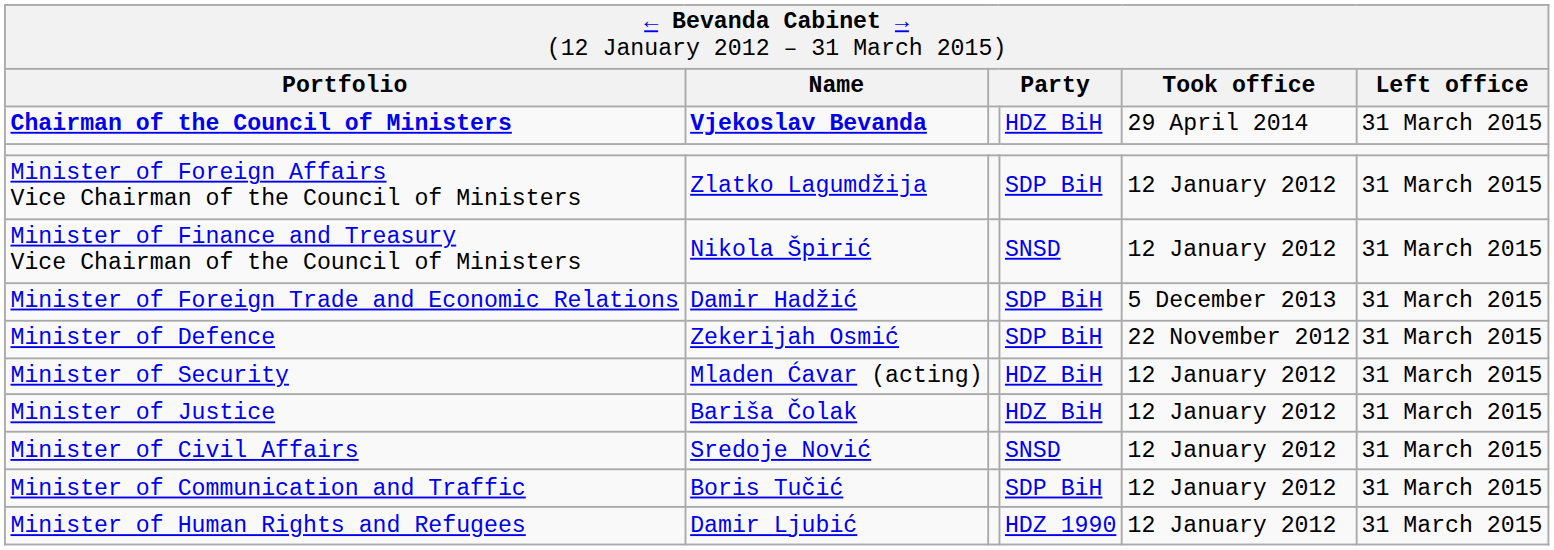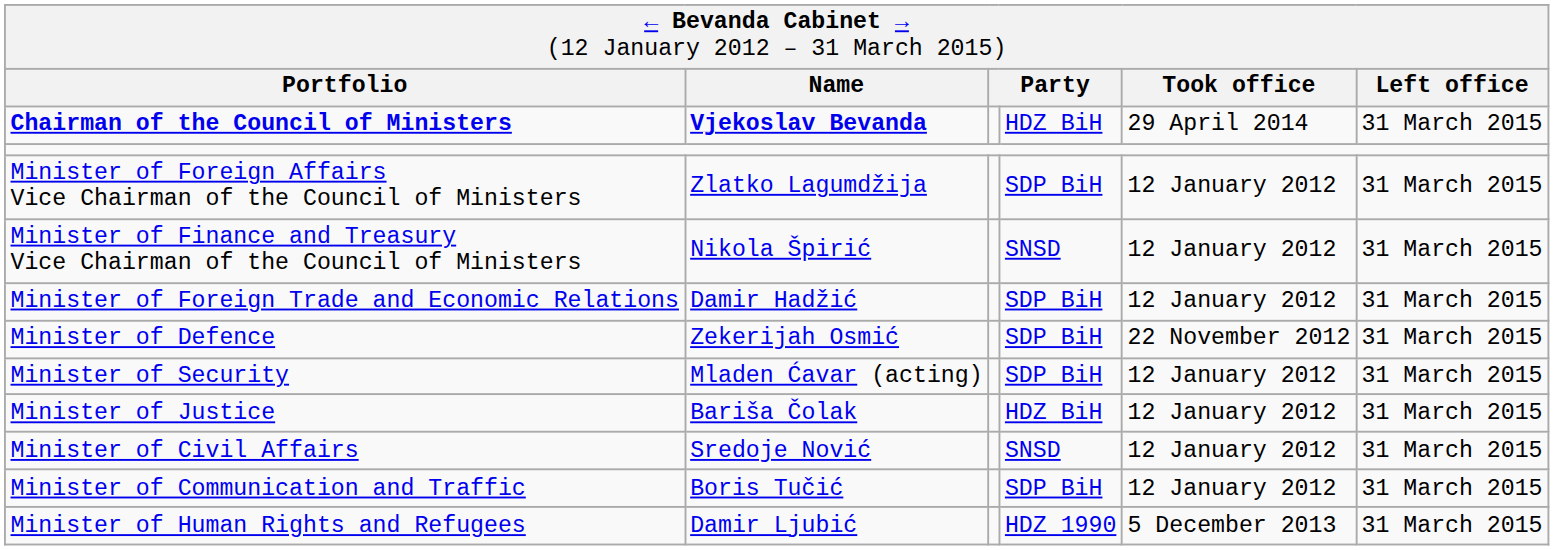(1232, 302) 5 December 2013 -> (1232, 302) 12 January 2012
(1054, 377) HDZ BiH -> (1054, 377) SDP BiH
(1232, 526) 12 January 2012 -> (1232, 526) 5 December 2013
